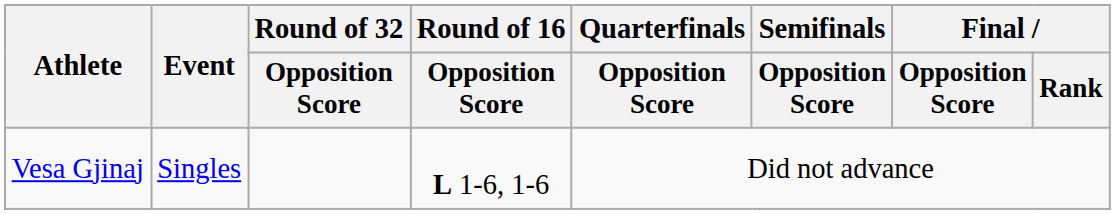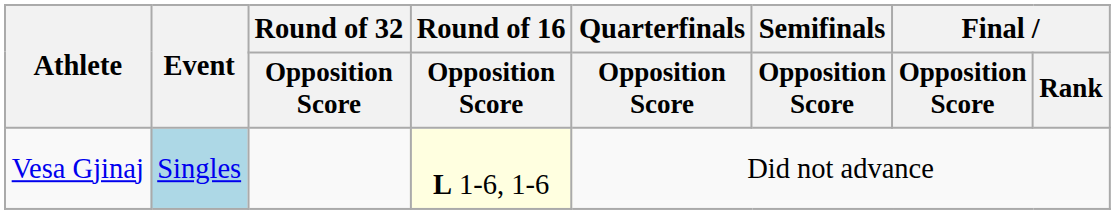(199, 168) no background -> (199, 168) lightblue background
(491, 185) no background -> (491, 185) lightyellow background
